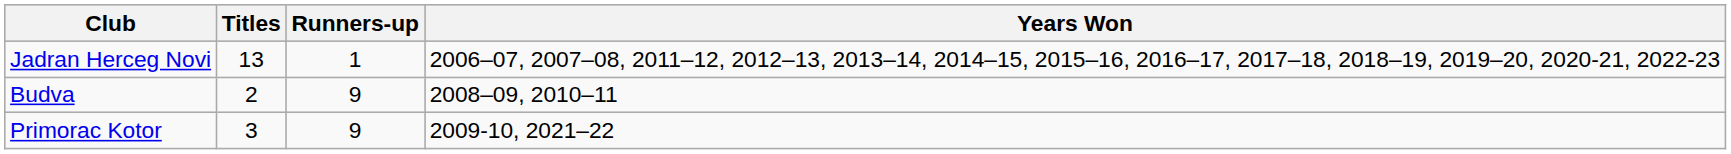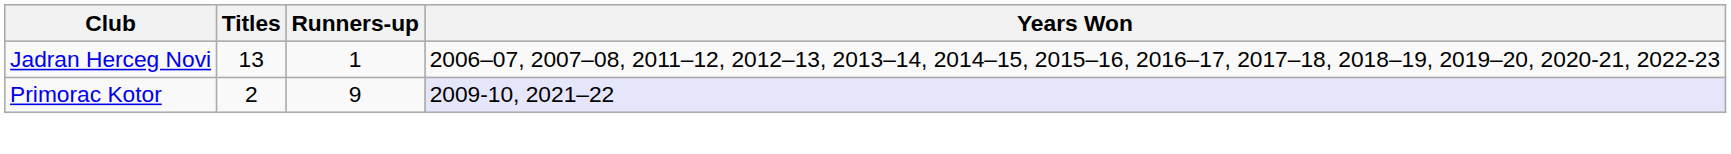- row: (42, 95)
(251, 131) 3 -> (251, 95) 2
(522, 131) no background -> (522, 95) lavender background
